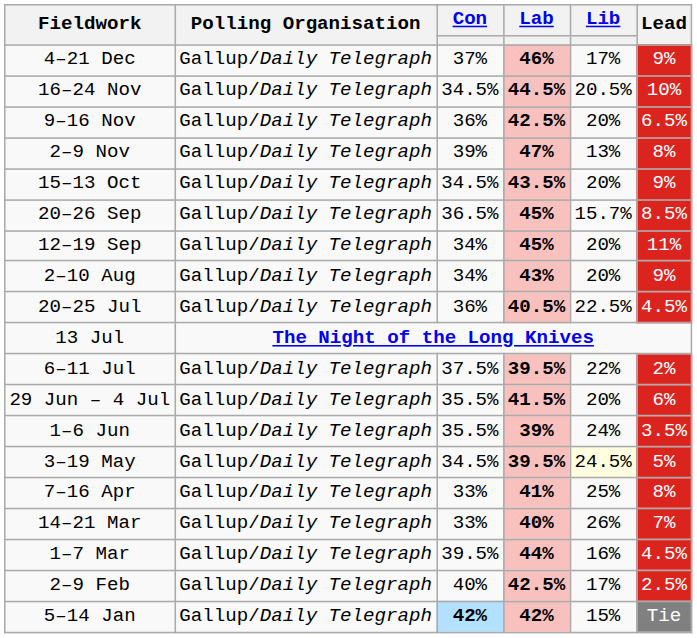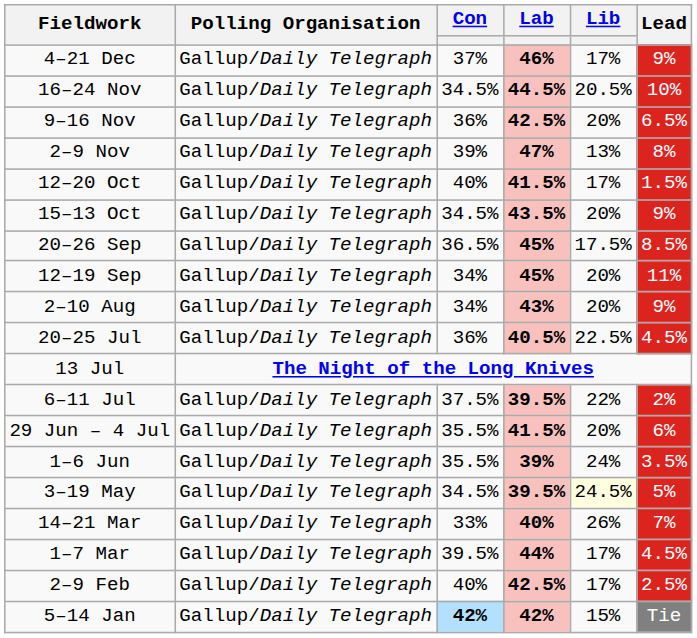+ row: (90, 184)
(603, 215) 15.7% -> (603, 246) 17.5%
- row: (90, 493)
(603, 555) 16% -> (603, 555) 17%
